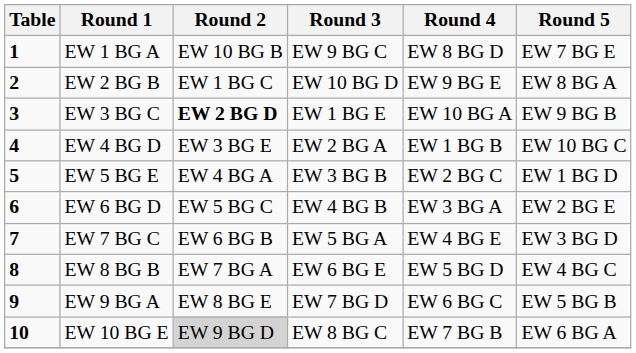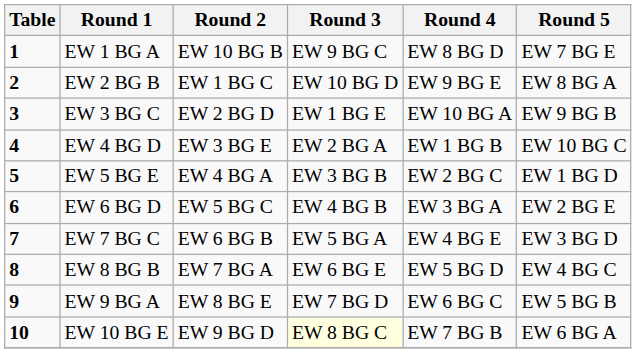(228, 113) bold -> (226, 113) normal
(226, 332) lightgrey background -> (226, 332) no background
(340, 332) no background -> (340, 332) lightyellow background
